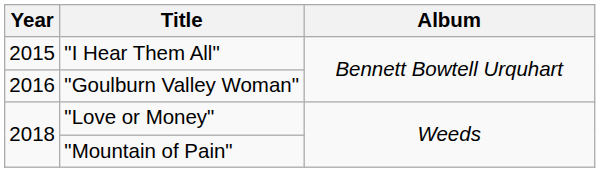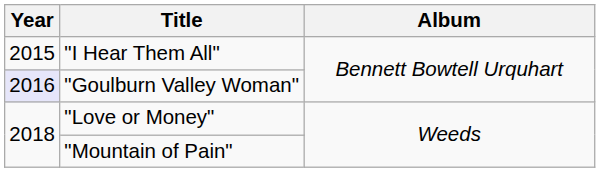(32, 85) no background -> (32, 85) lavender background
